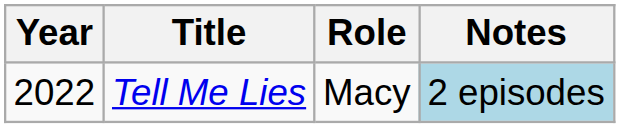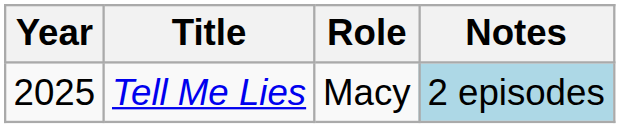(54, 91) 2022 -> (54, 91) 2025
